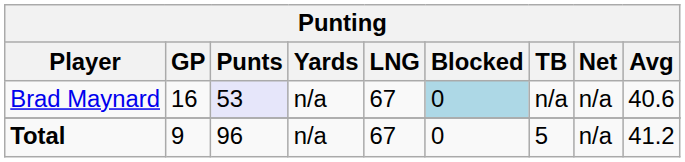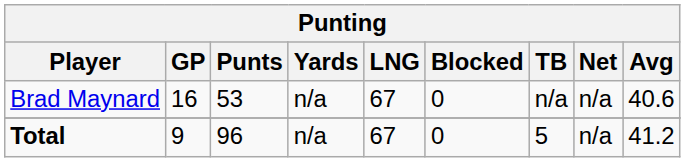(230, 99) lavender background -> (230, 99) no background
(438, 99) lightblue background -> (438, 99) no background
